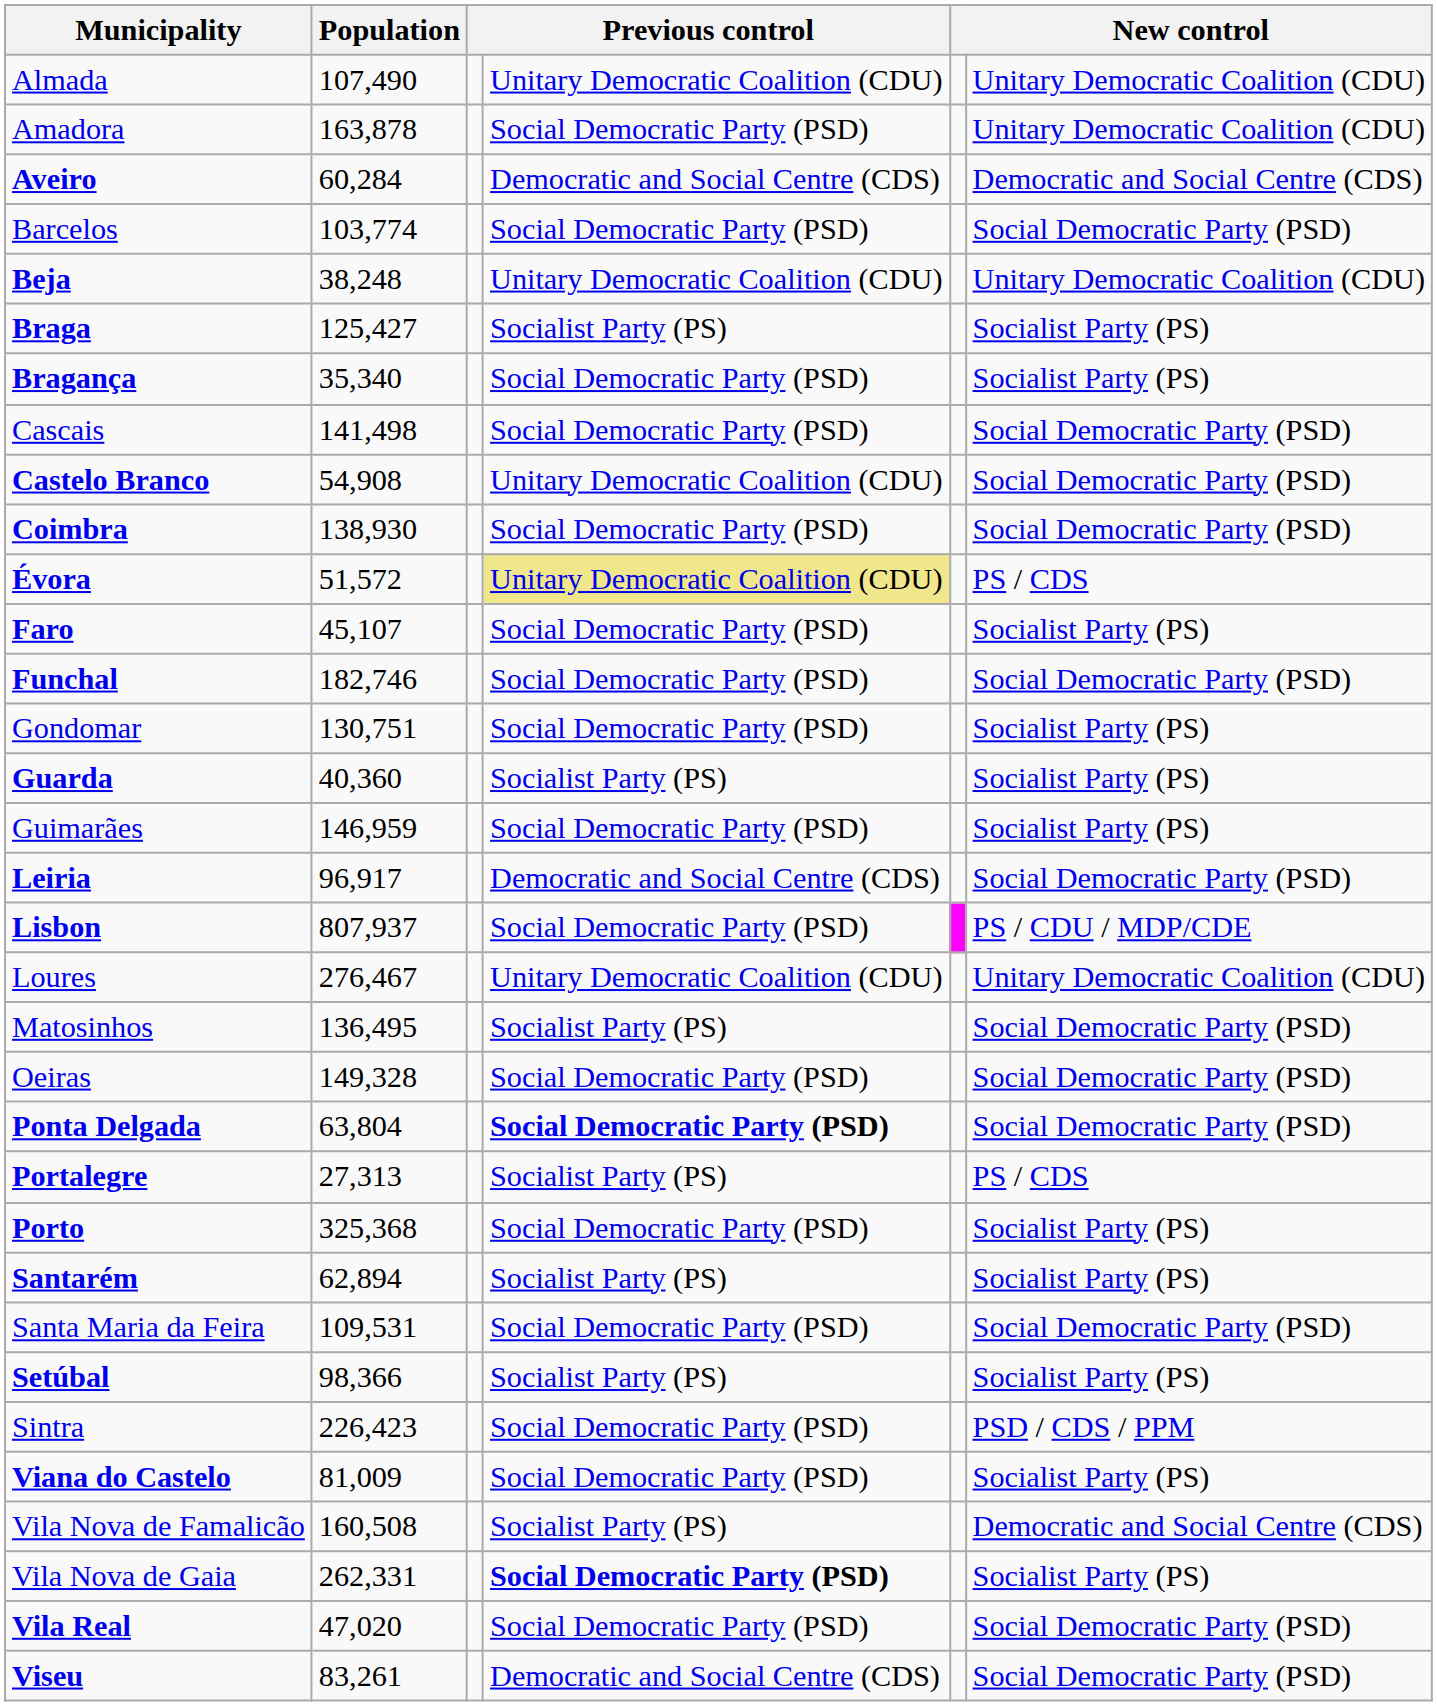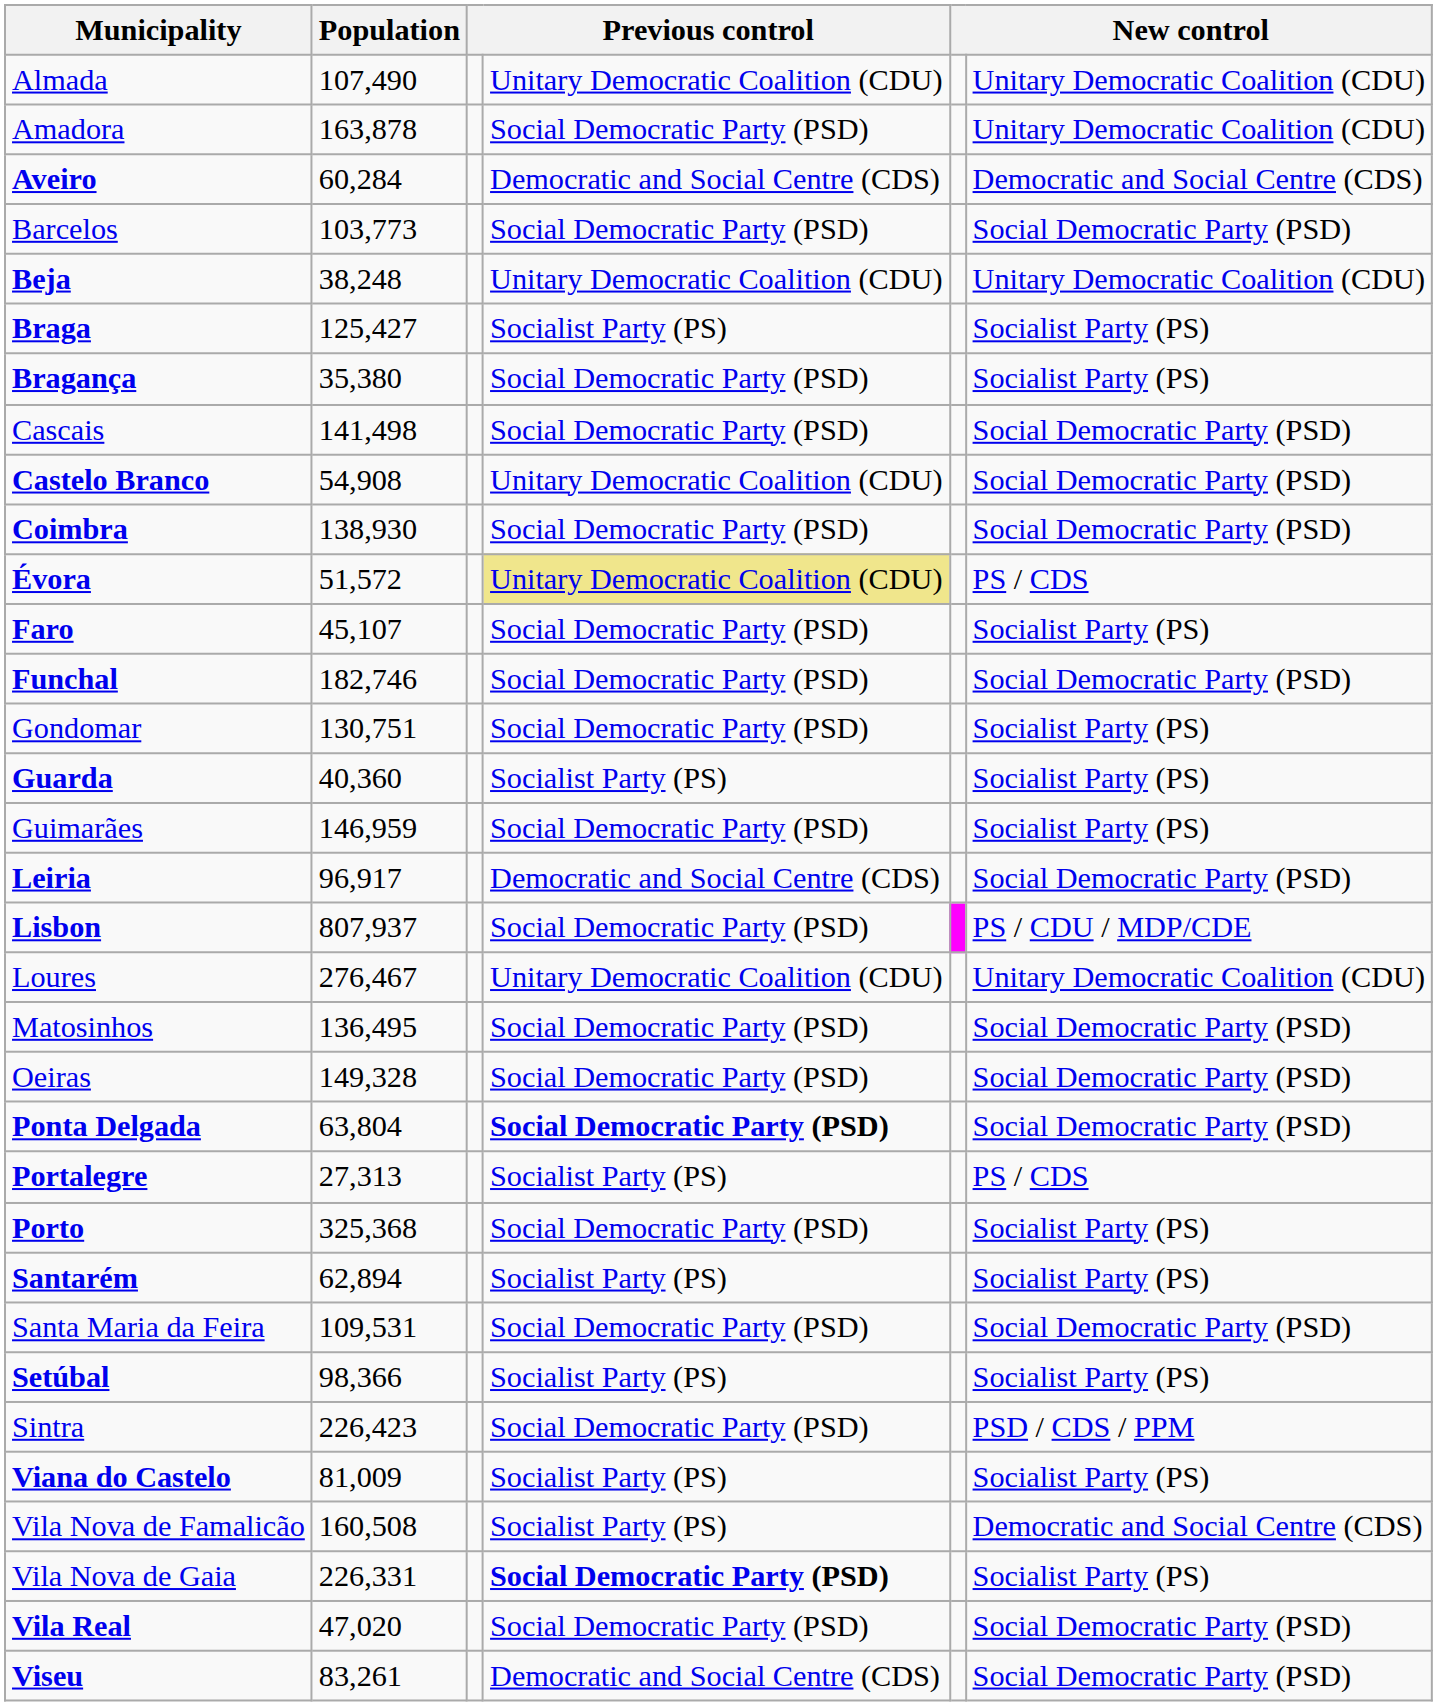(368, 229) 103,774 -> (368, 229) 103,773
(360, 378) 35,340 -> (360, 378) 35,380
(608, 1027) Socialist Party (PS) -> (679, 1027) Social Democratic Party (PSD)
(679, 1475) Social Democratic Party (PSD) -> (608, 1475) Socialist Party (PS)
(368, 1575) 262,331 -> (368, 1575) 226,331
